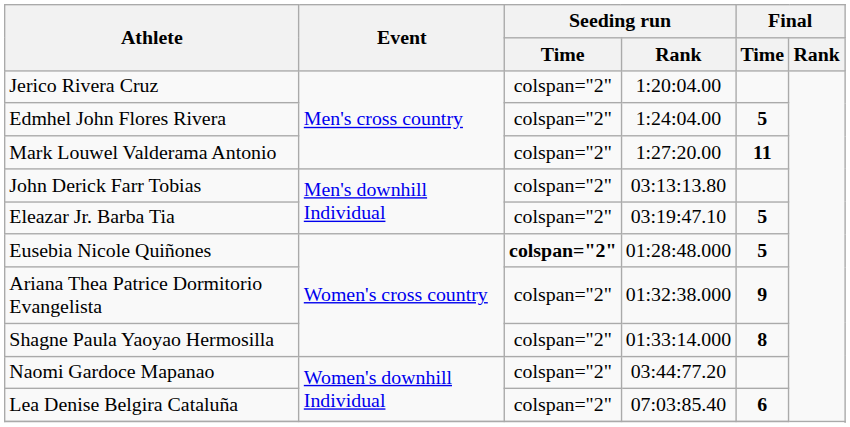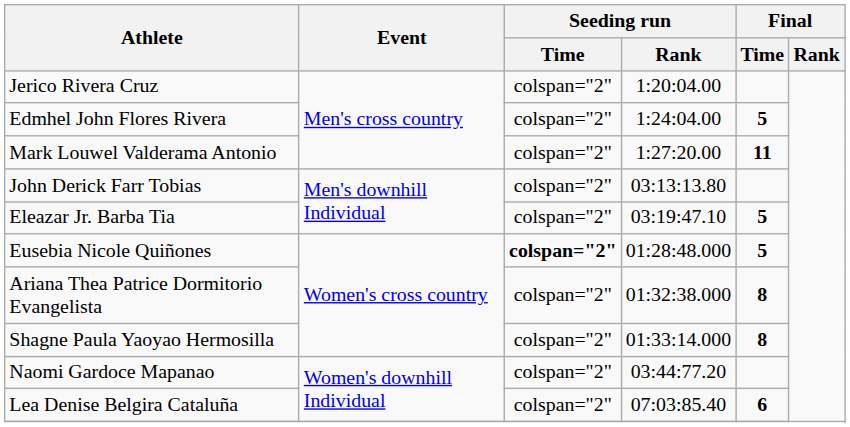(762, 295) 9 -> (762, 295) 8
